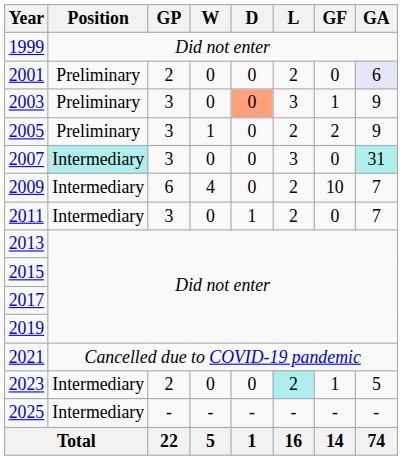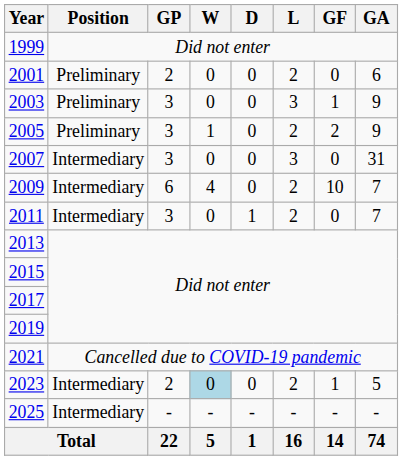(376, 74) lavender background -> (376, 74) no background
(252, 103) lightsalmon background -> (252, 103) no background
(98, 159) paleturquoise background -> (98, 159) no background
(376, 159) paleturquoise background -> (376, 159) no background
(210, 384) no background -> (210, 384) lightblue background
(293, 384) paleturquoise background -> (293, 384) no background
